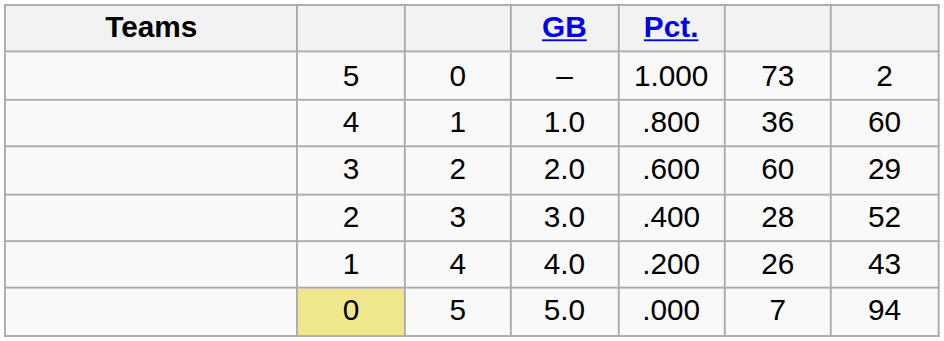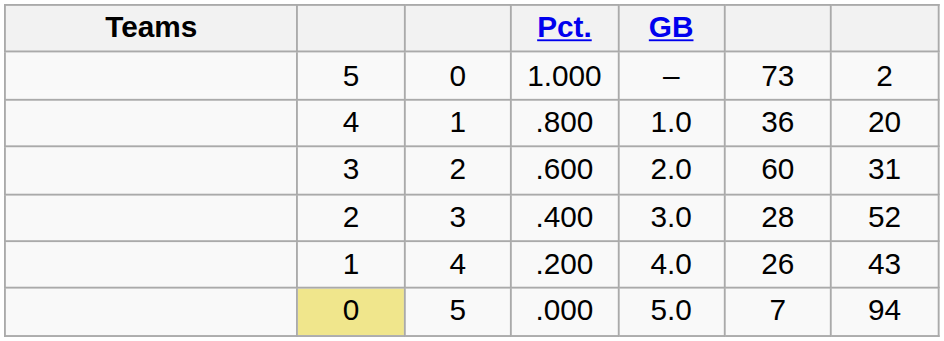columns swapped: (671, 28) <-> (564, 28)
(885, 122) 60 -> (885, 122) 20
(885, 169) 29 -> (885, 169) 31
